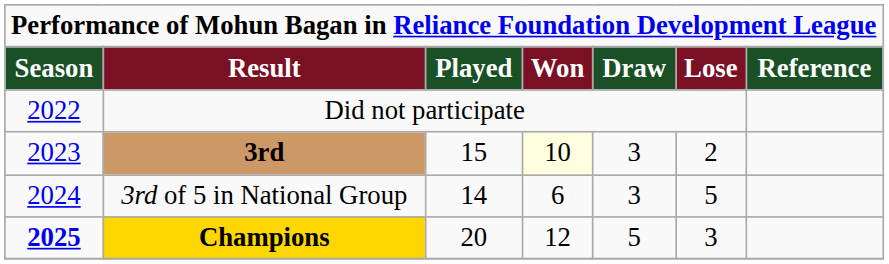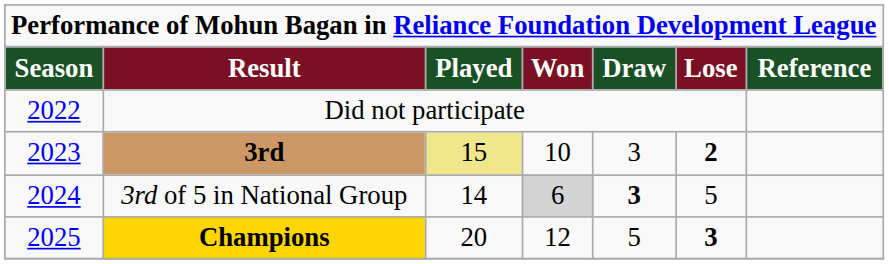(474, 152) no background -> (474, 152) khaki background
(558, 152) lightyellow background -> (558, 152) no background
(711, 152) normal -> (711, 152) bold
(558, 195) no background -> (558, 195) lightgrey background
(634, 195) normal -> (634, 195) bold
(54, 237) bold -> (54, 237) normal
(711, 237) normal -> (711, 237) bold
